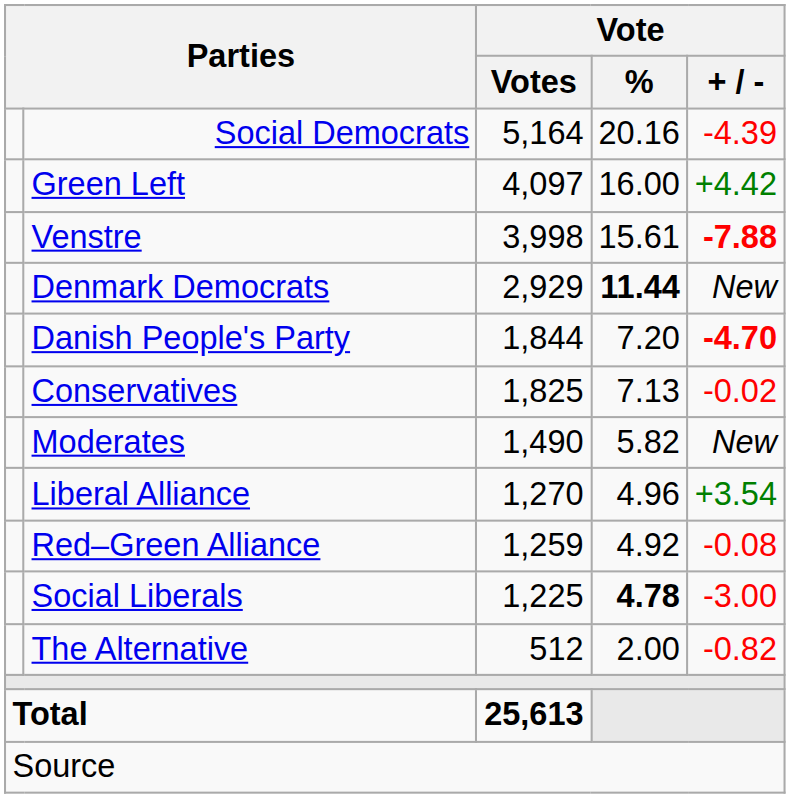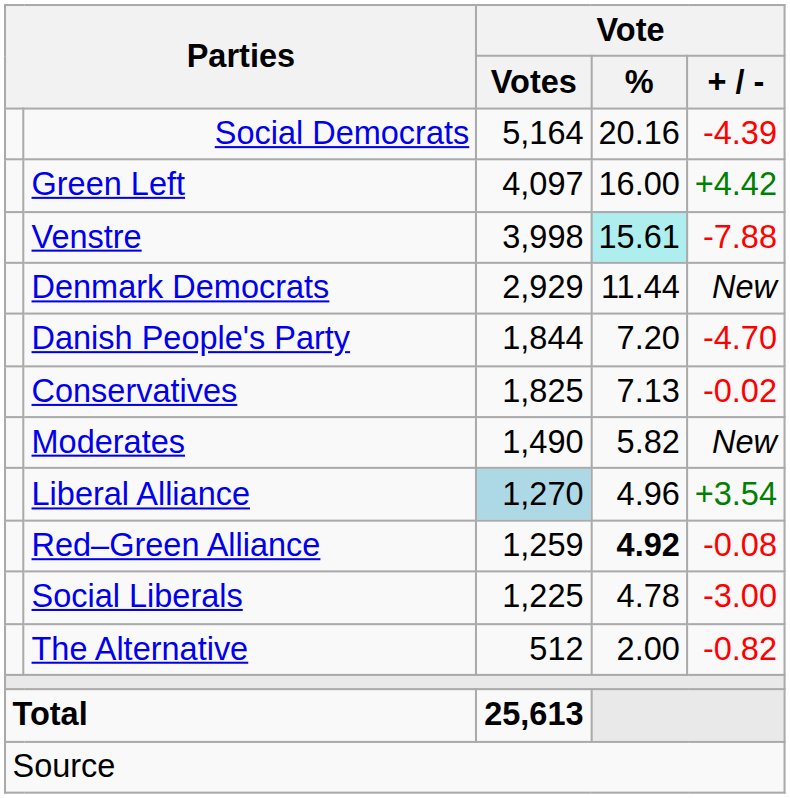(639, 236) no background -> (639, 236) paleturquoise background
(740, 236) bold -> (740, 236) normal
(640, 287) bold -> (640, 287) normal
(740, 339) bold -> (740, 339) normal
(543, 493) no background -> (543, 493) lightblue background
(648, 545) normal -> (648, 545) bold
(648, 596) bold -> (648, 596) normal
